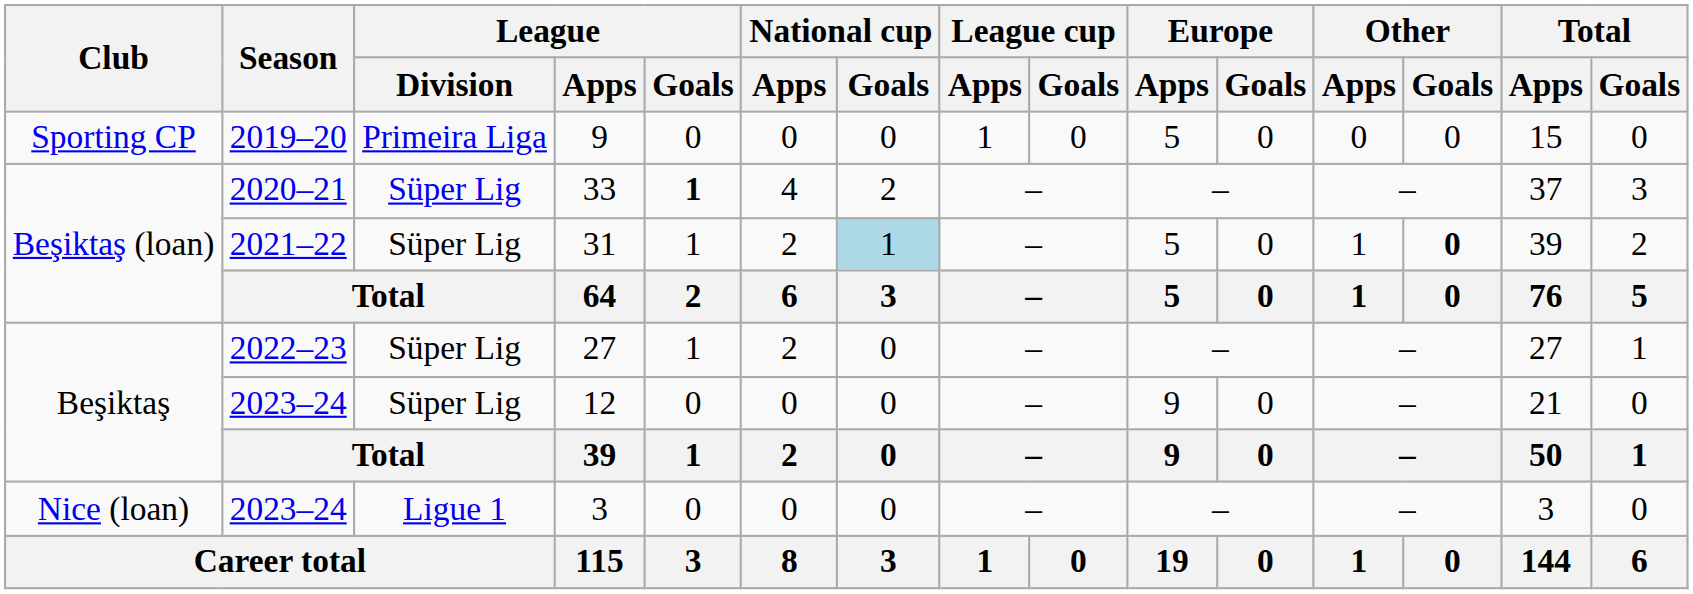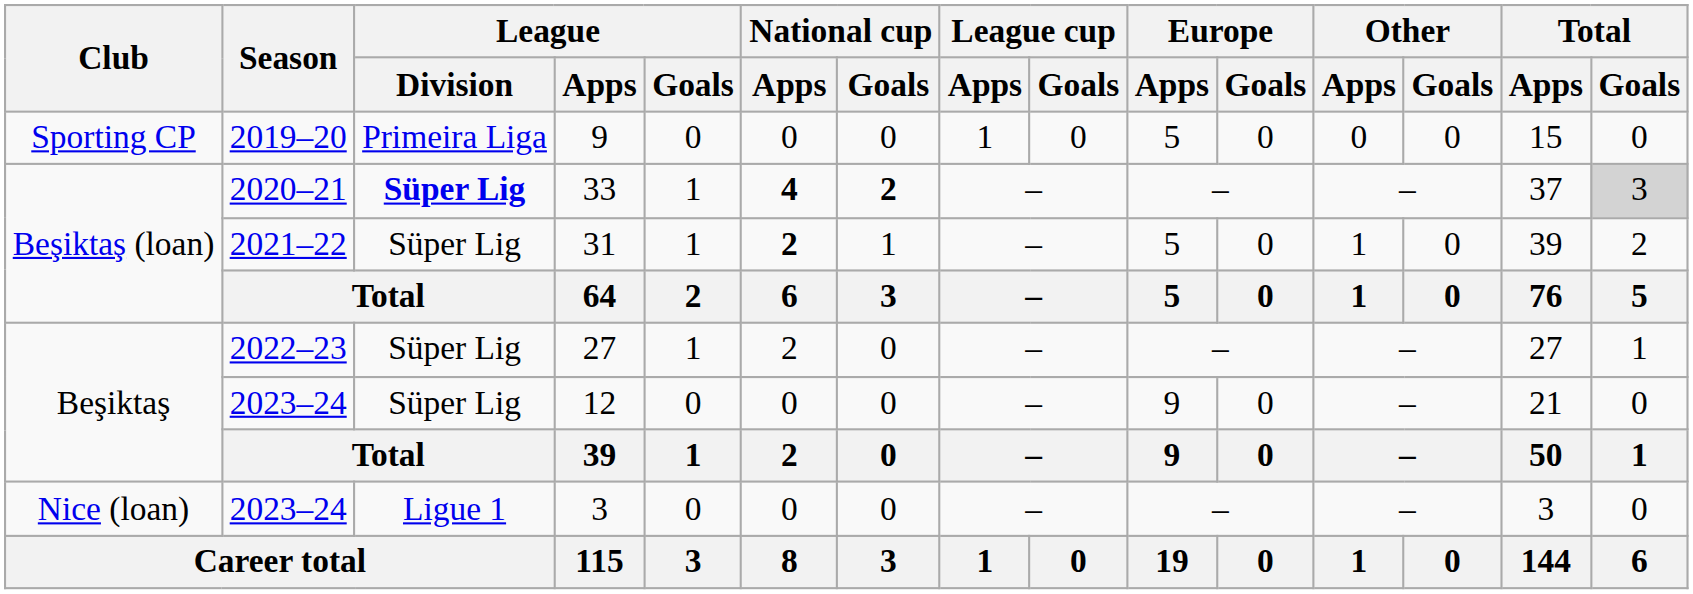(455, 190) normal -> (455, 190) bold
(693, 190) bold -> (693, 190) normal
(789, 190) normal -> (789, 190) bold
(888, 190) normal -> (888, 190) bold
(1639, 190) no background -> (1639, 190) lightgrey background
(789, 243) normal -> (789, 243) bold
(888, 243) lightblue background -> (888, 243) no background
(1452, 243) bold -> (1452, 243) normal
